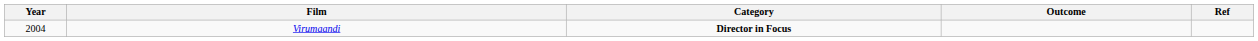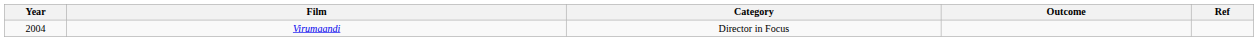(754, 28) bold -> (754, 28) normal
